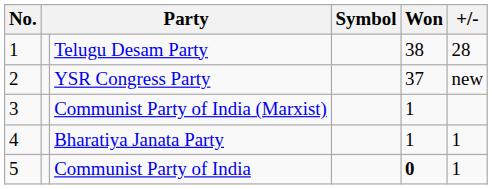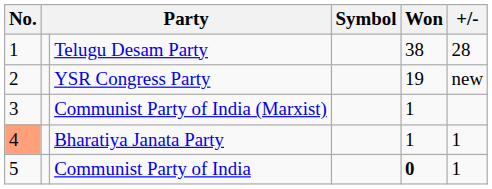(415, 79) 37 -> (415, 79) 19
(14, 139) no background -> (14, 139) lightsalmon background
